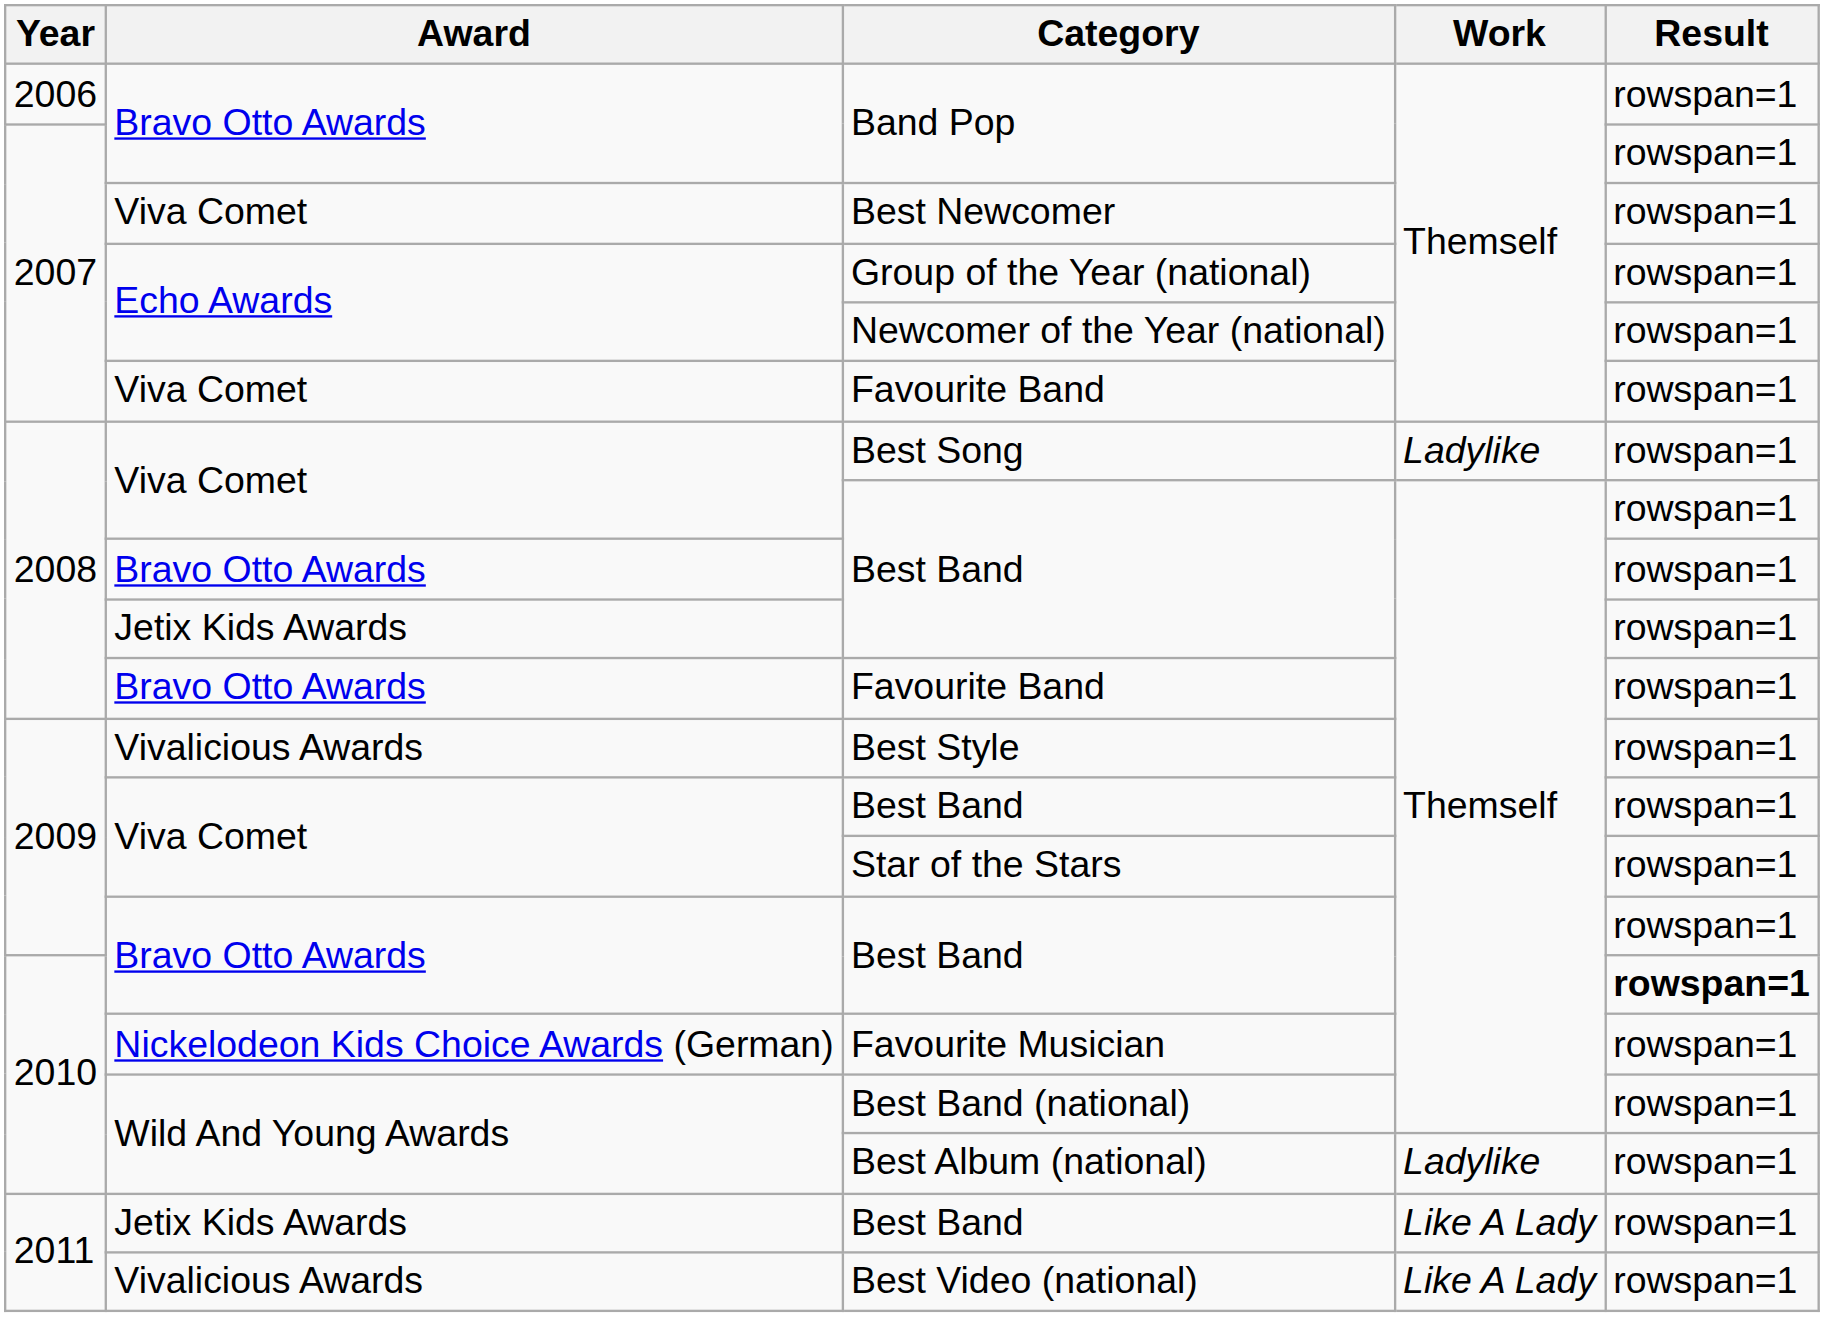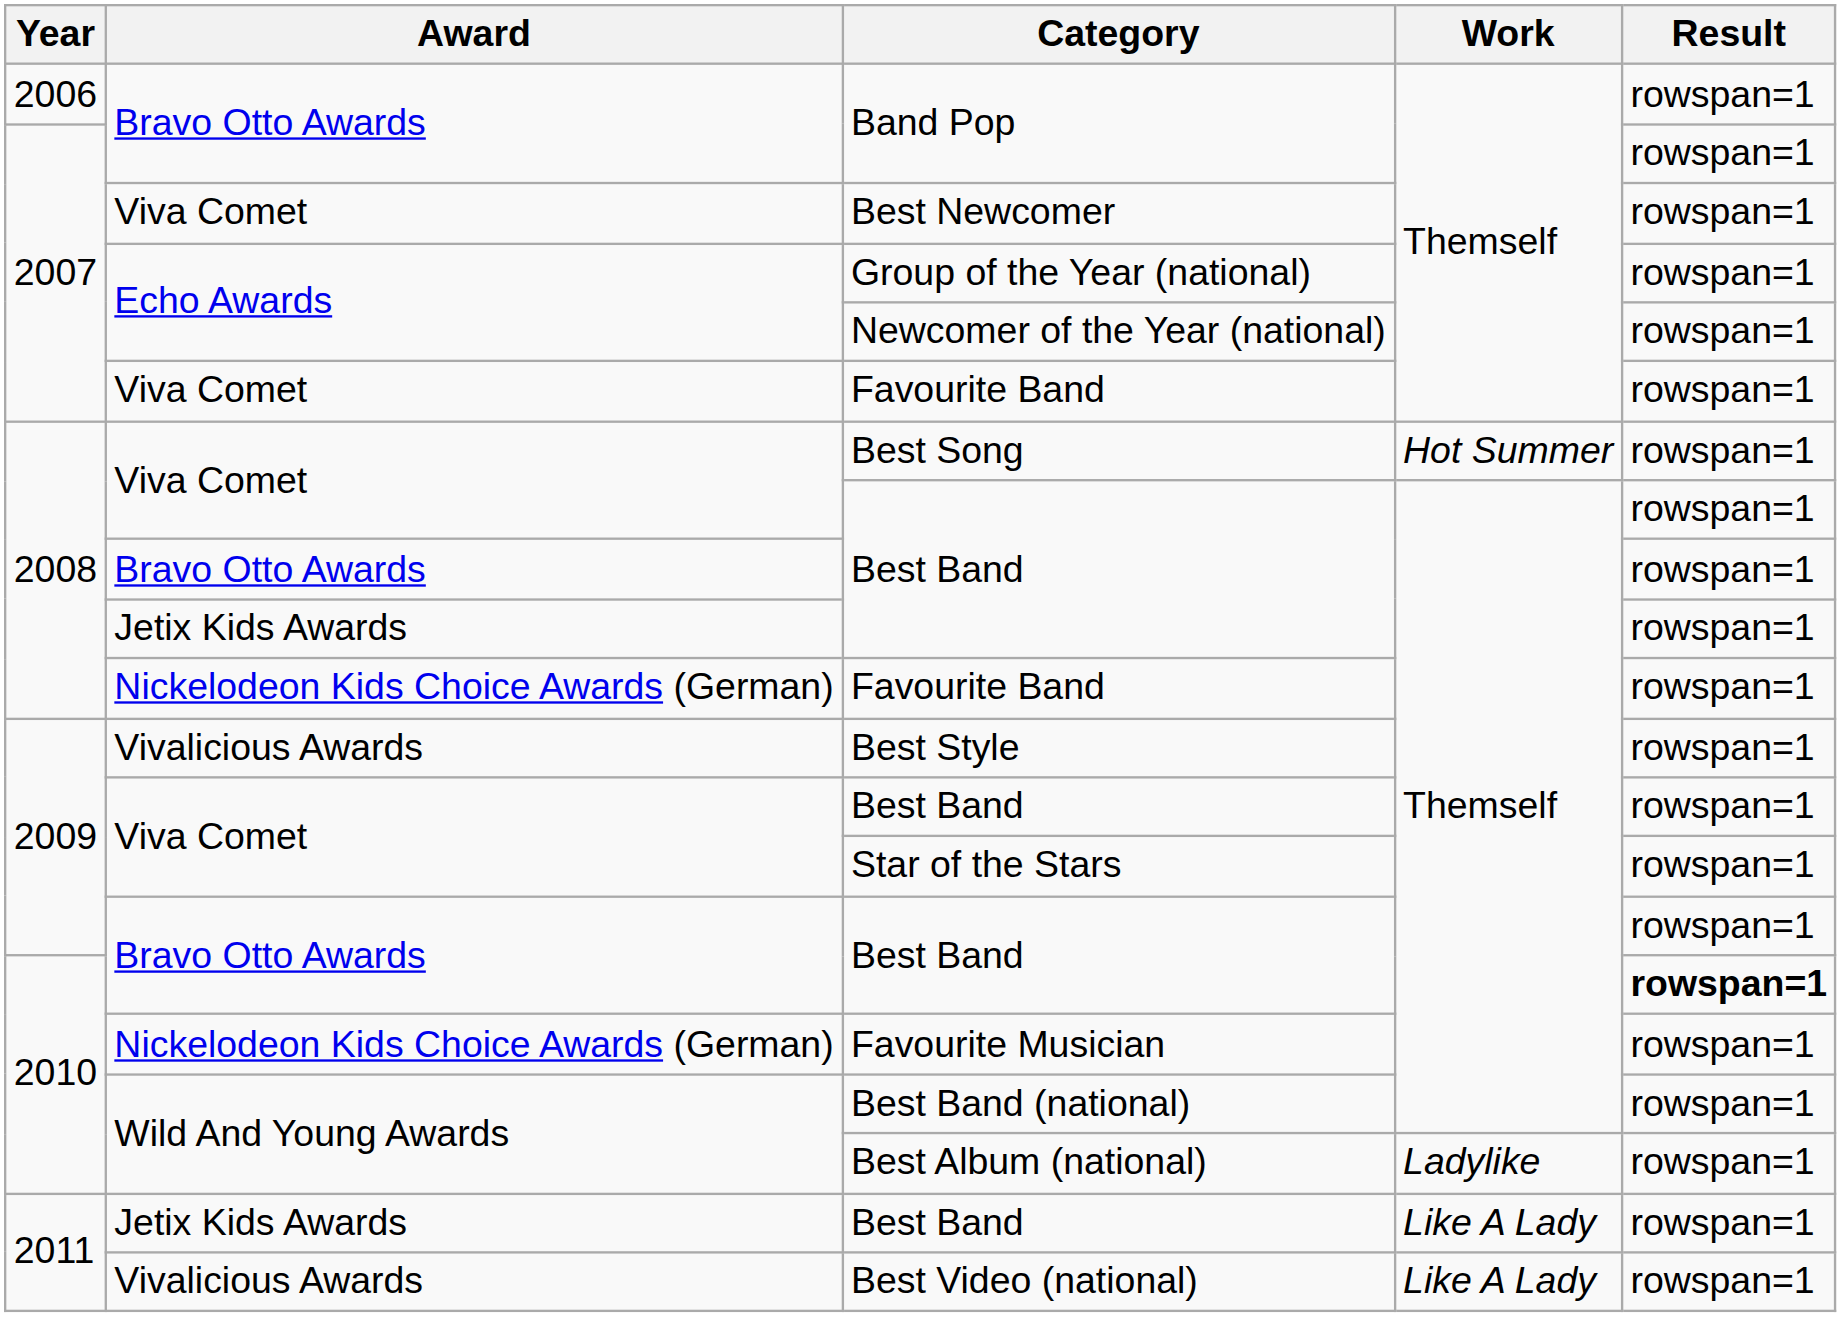(1472, 449) Ladylike -> (1508, 449) Hot Summer
(270, 687) Bravo Otto Awards -> (474, 687) Nickelodeon Kids Choice Awards (German)
